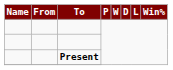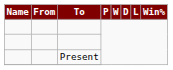(79, 57) bold -> (79, 57) normal
